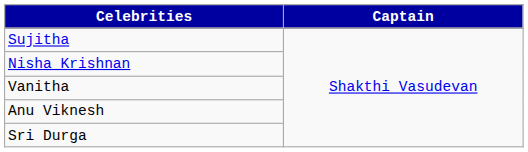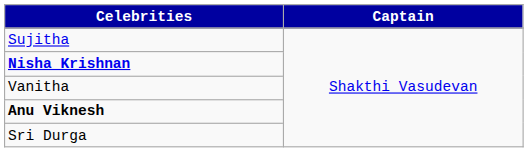(69, 64) normal -> (69, 64) bold
(56, 111) normal -> (56, 111) bold
